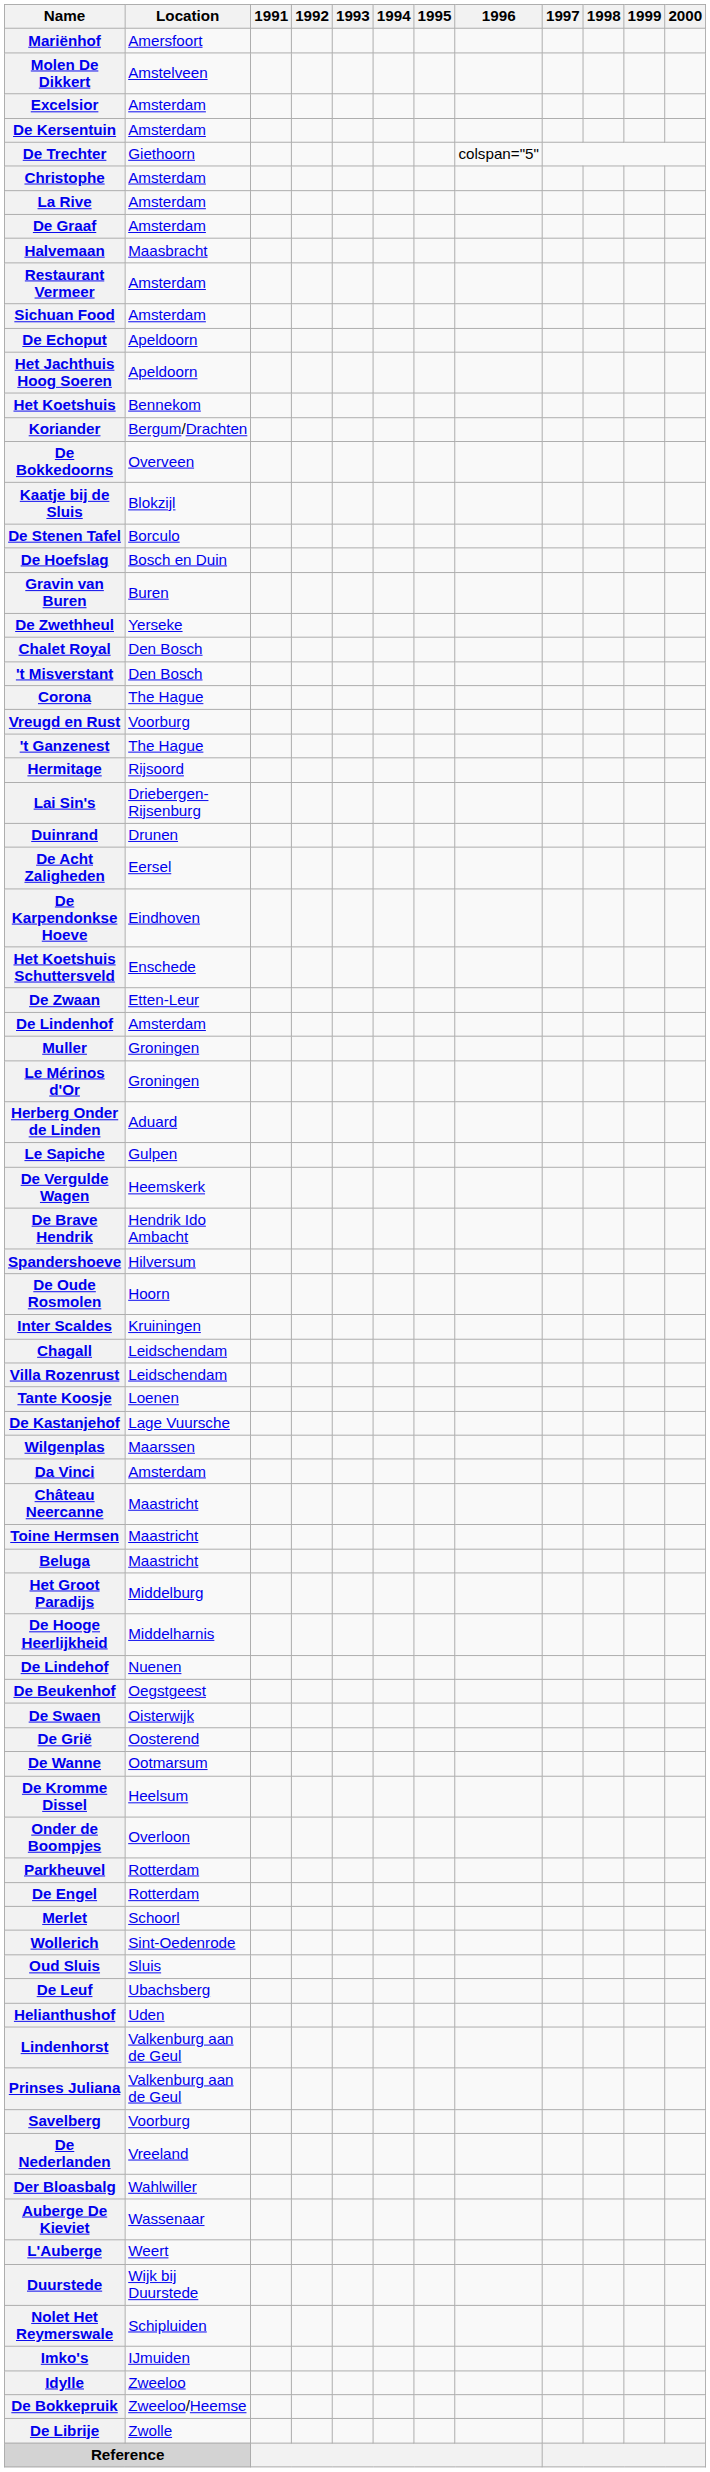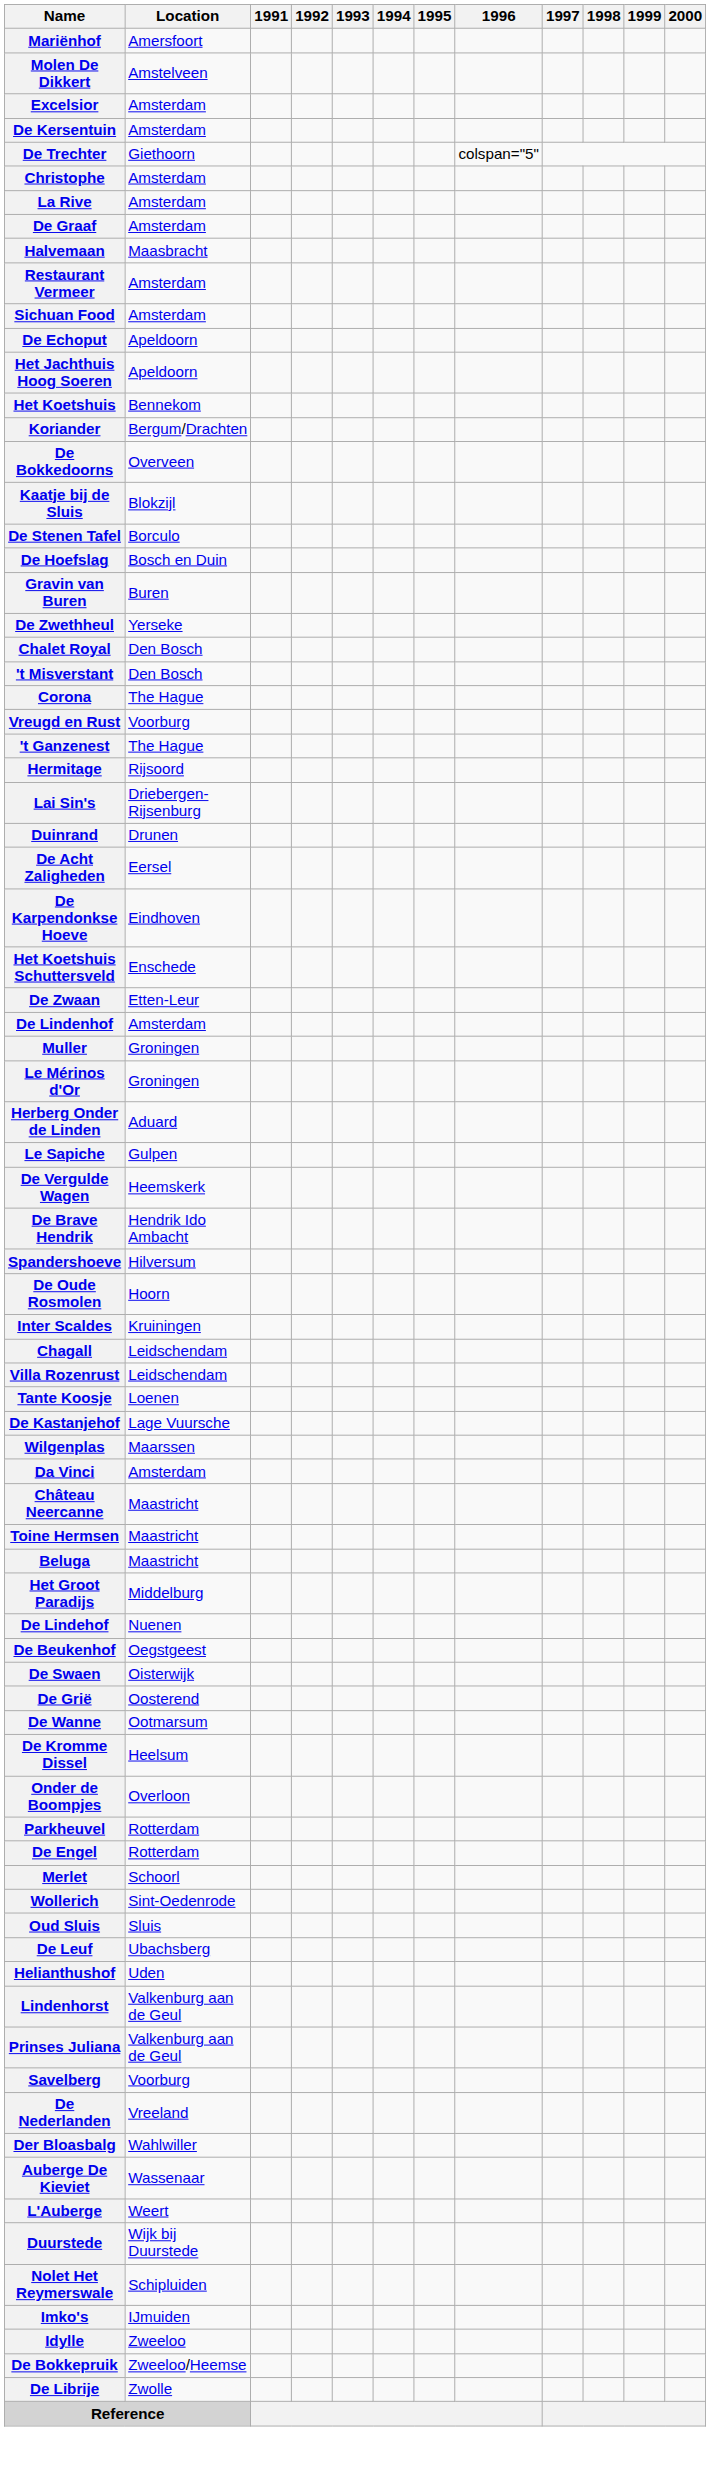- row: (65, 1634)
